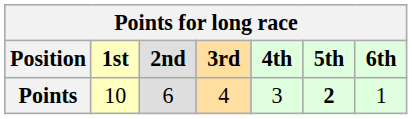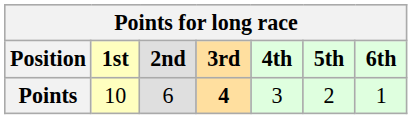(224, 94) normal -> (224, 94) bold
(329, 94) bold -> (329, 94) normal
